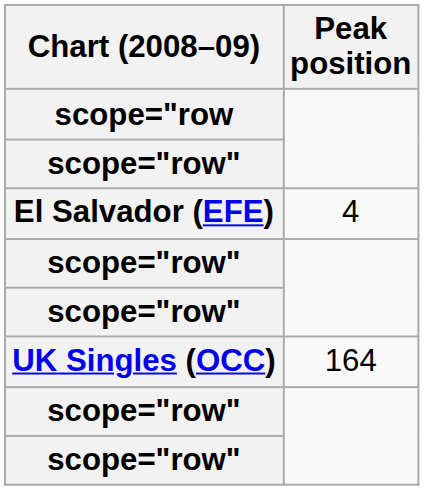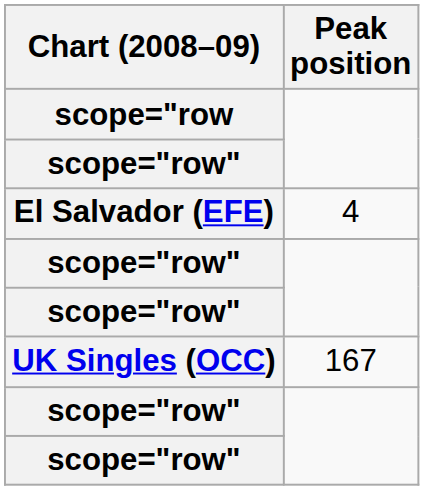(351, 361) 164 -> (351, 361) 167
